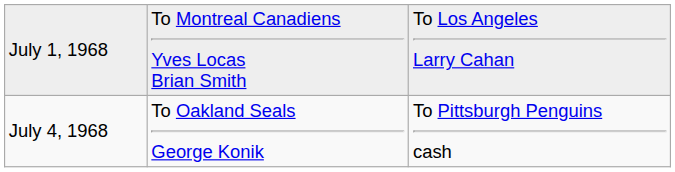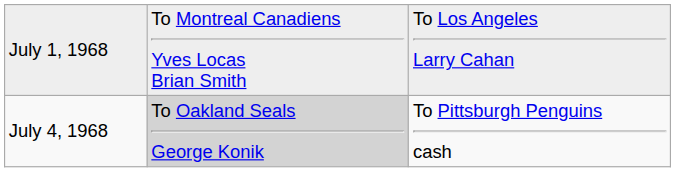(278, 131) no background -> (278, 131) lightgrey background
